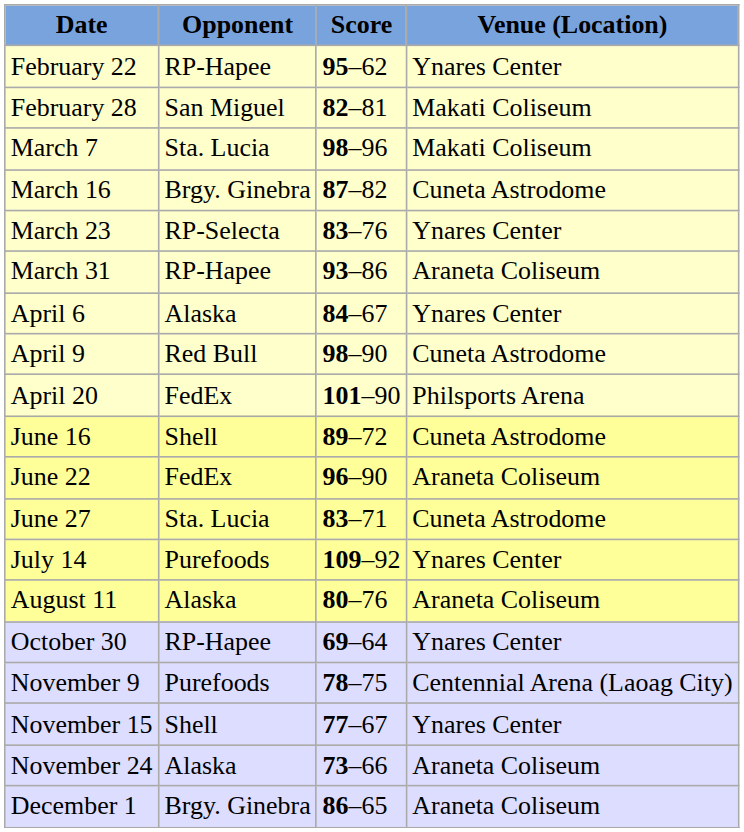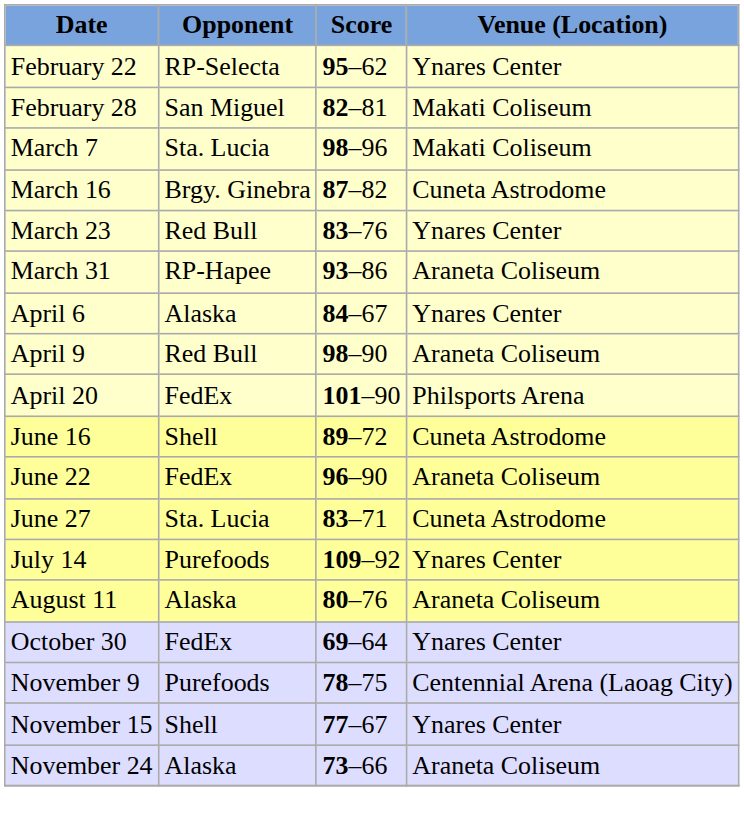(218, 66) RP-Hapee -> (222, 66) RP-Selecta
(222, 230) RP-Selecta -> (211, 230) Red Bull
(509, 353) Cuneta Astrodome -> (506, 353) Araneta Coliseum
(218, 641) RP-Hapee -> (198, 641) FedEx
- row: (74, 806)
